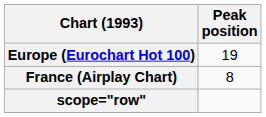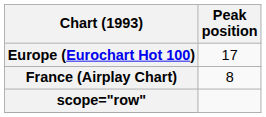(230, 54) 19 -> (230, 54) 17
